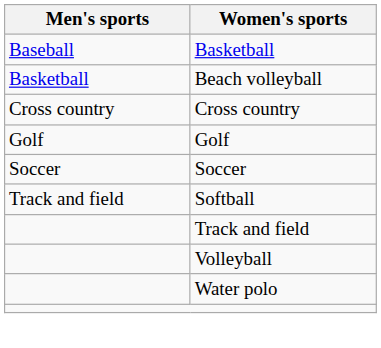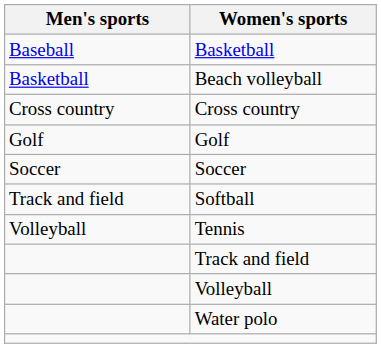+ row: (220, 229)
